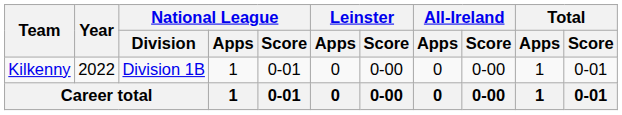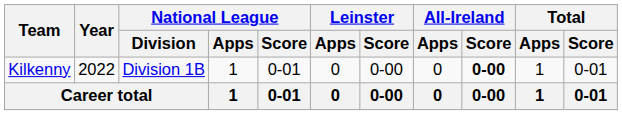(489, 69) normal -> (489, 69) bold
